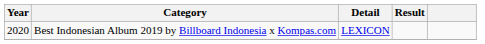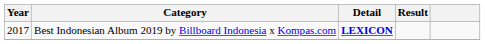(18, 30) 2020 -> (18, 30) 2017
(365, 30) normal -> (367, 30) bold
